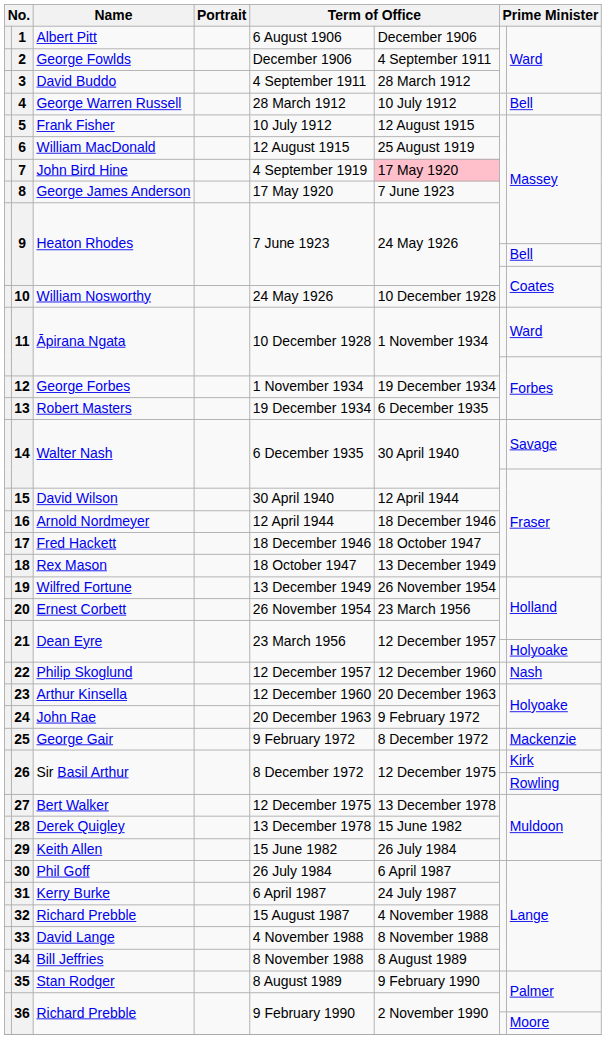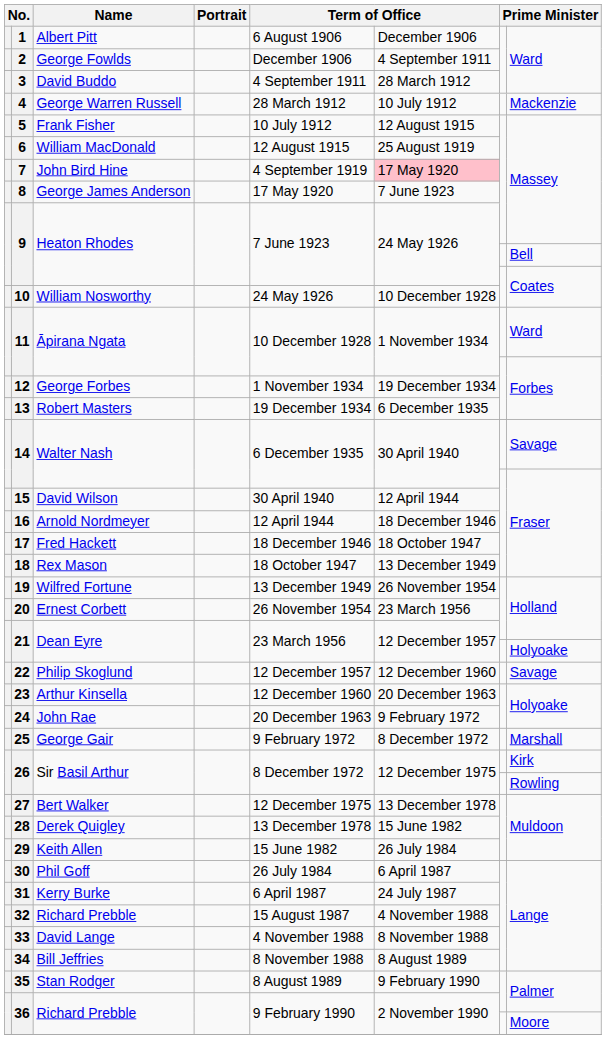(521, 103) Bell -> (543, 103) Mackenzie
(526, 672) Nash -> (533, 672) Savage
(543, 739) Mackenzie -> (536, 739) Marshall
